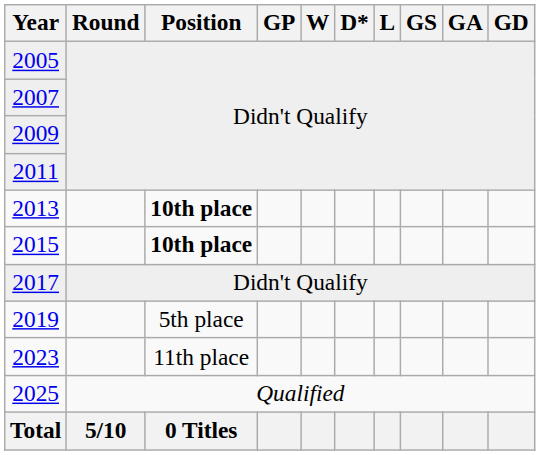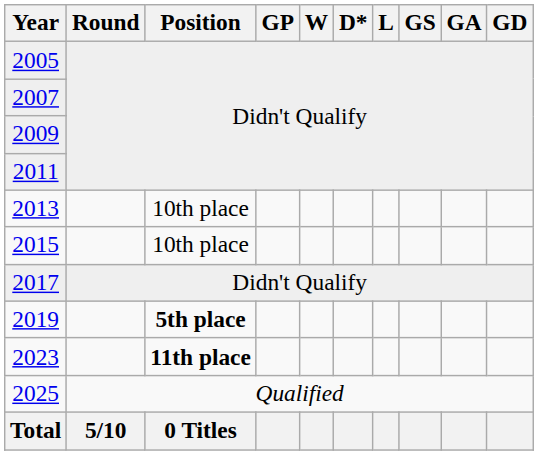(201, 208) bold -> (201, 208) normal
(201, 245) bold -> (201, 245) normal
(201, 319) normal -> (201, 319) bold
(201, 356) normal -> (201, 356) bold
